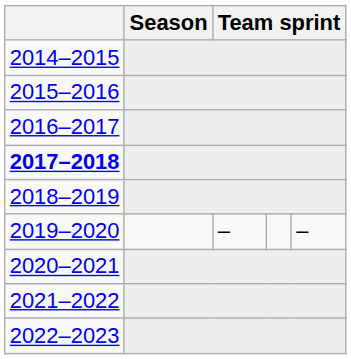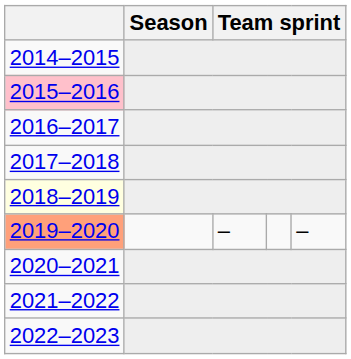(65, 92) no background -> (65, 92) pink background
(65, 161) bold -> (65, 161) normal
(65, 196) no background -> (65, 196) lightyellow background
(65, 231) no background -> (65, 231) lightsalmon background
